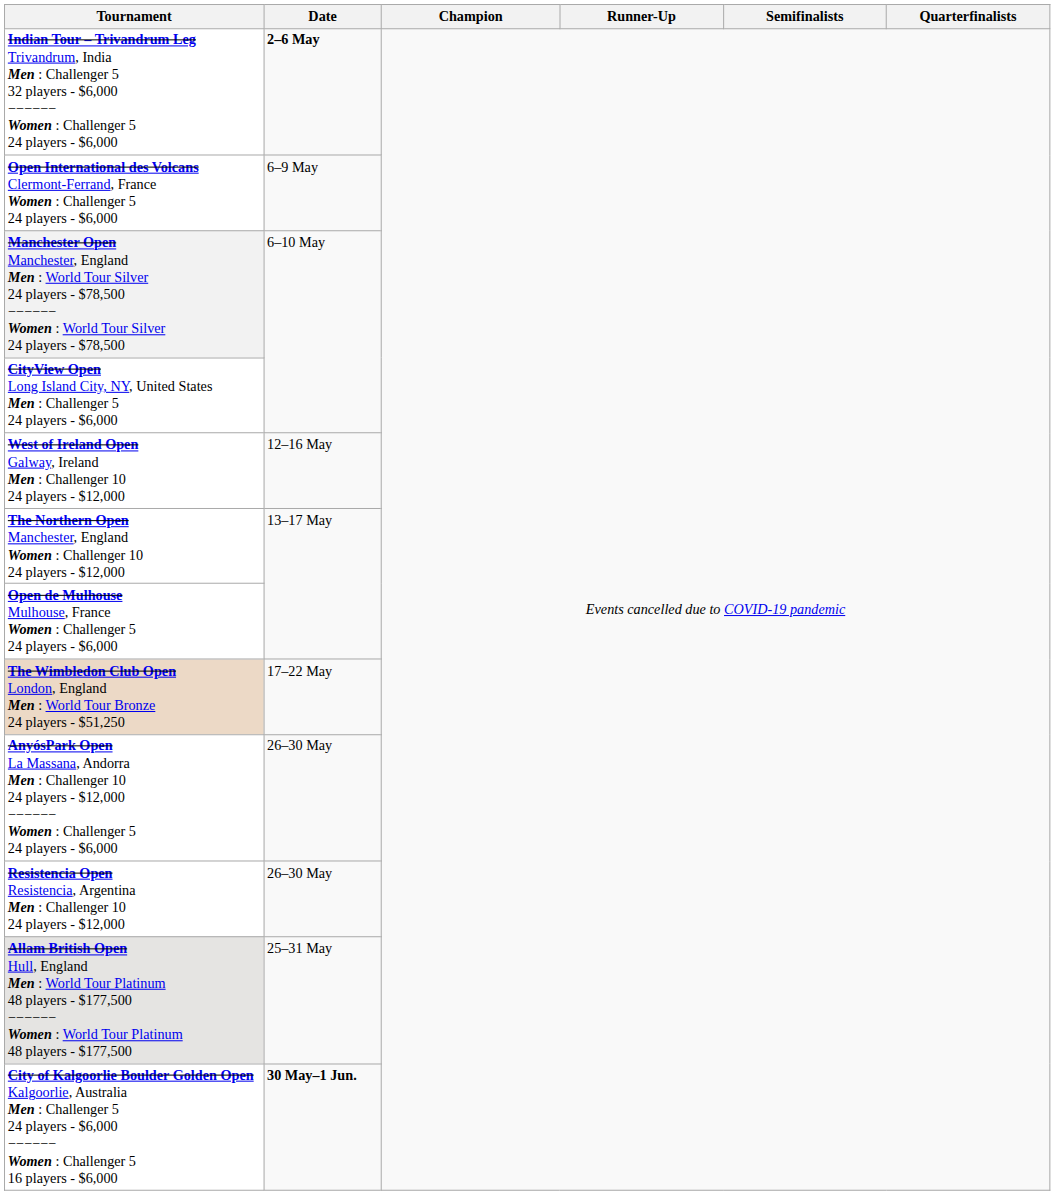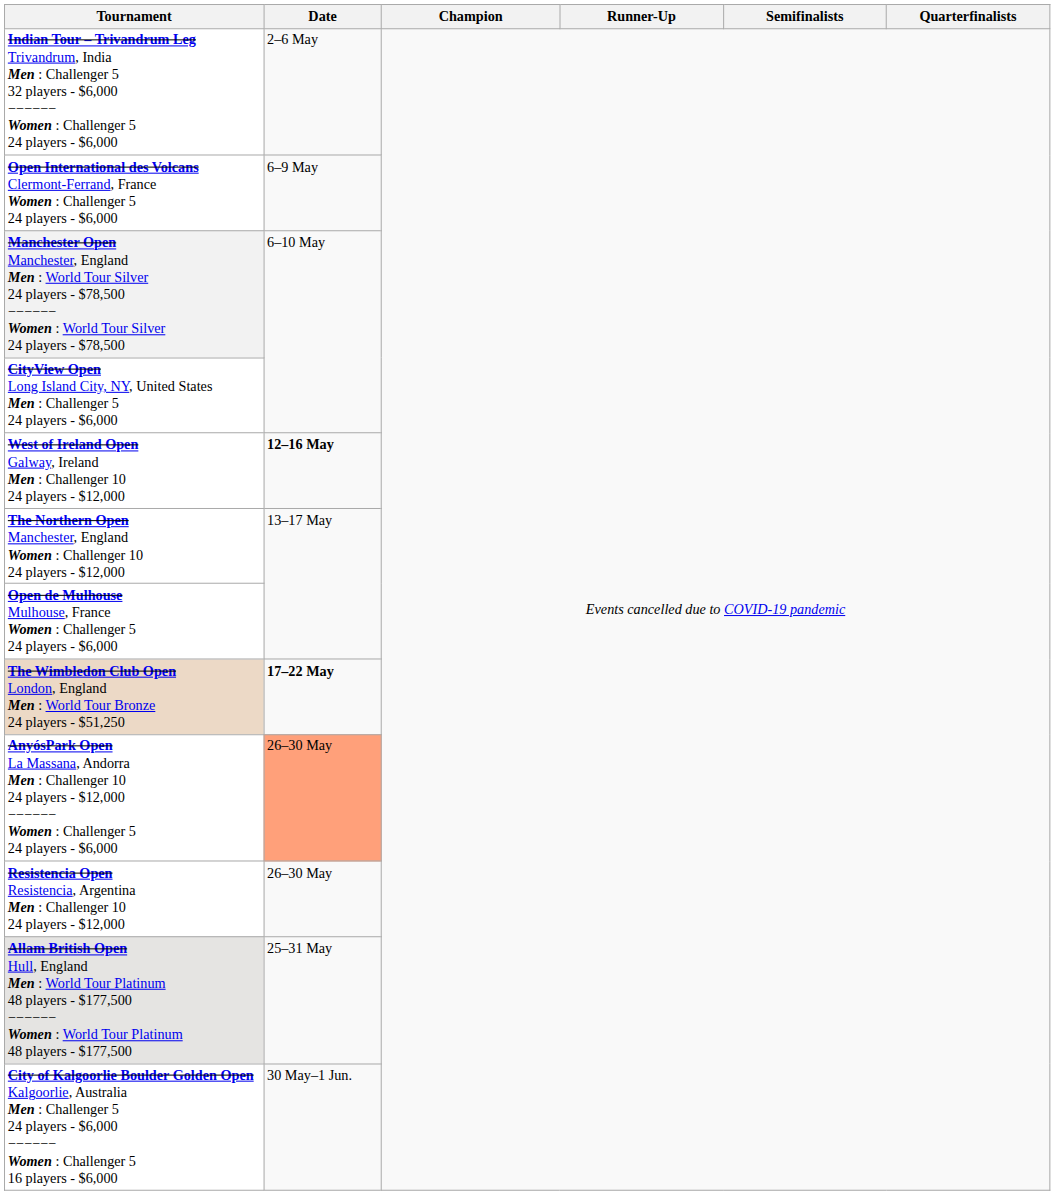(293, 40) bold -> (293, 40) normal
(300, 444) normal -> (300, 444) bold
(300, 670) normal -> (300, 670) bold
(300, 746) no background -> (300, 746) lightsalmon background
(312, 1075) bold -> (310, 1075) normal
